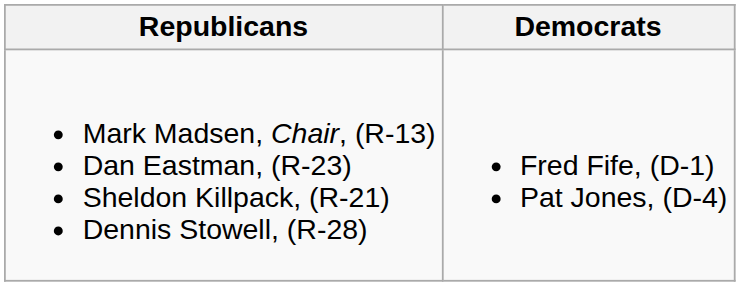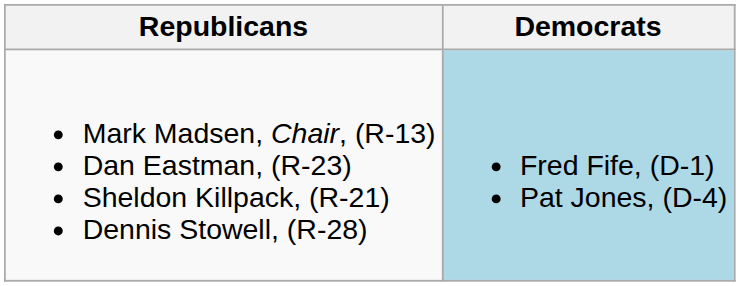(588, 181) no background -> (588, 181) lightblue background
